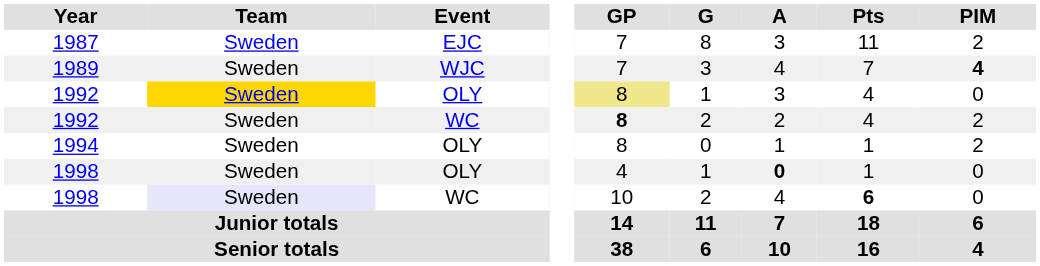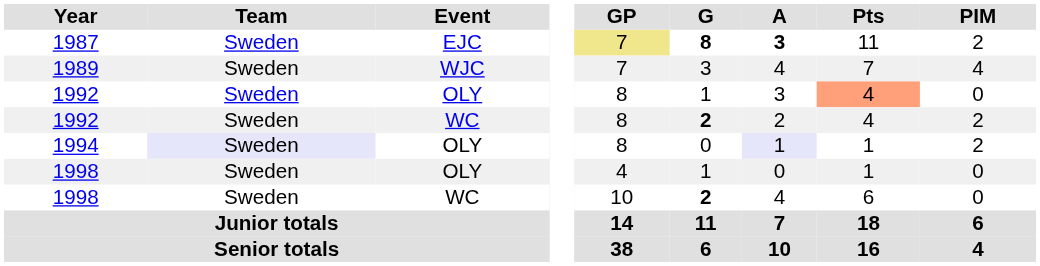(622, 42) no background -> (622, 42) khaki background
(706, 42) normal -> (706, 42) bold
(779, 42) normal -> (779, 42) bold
(978, 68) bold -> (978, 68) normal
(261, 94) gold background -> (261, 94) no background
(622, 94) khaki background -> (622, 94) no background
(868, 94) no background -> (868, 94) lightsalmon background
(622, 119) bold -> (622, 119) normal
(706, 119) normal -> (706, 119) bold
(261, 145) no background -> (261, 145) lavender background
(779, 145) no background -> (779, 145) lavender background
(779, 171) bold -> (779, 171) normal
(261, 197) lavender background -> (261, 197) no background
(706, 197) normal -> (706, 197) bold
(868, 197) bold -> (868, 197) normal
